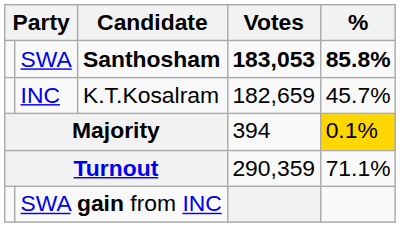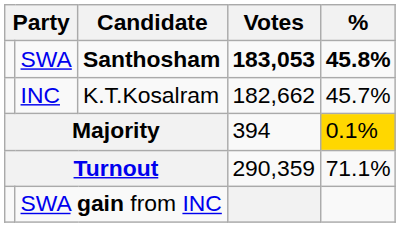(358, 58) 85.8% -> (358, 58) 45.8%
(274, 95) 182,659 -> (274, 95) 182,662
